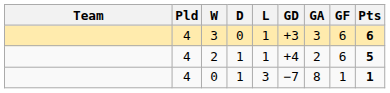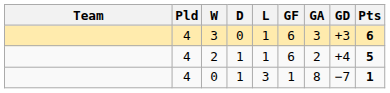columns swapped: (342, 15) <-> (291, 15)
